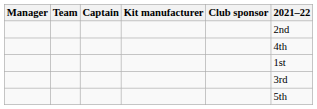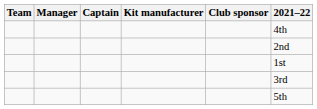columns swapped: (65, 12) <-> (27, 12)
(281, 29) 2nd -> (280, 29) 4th
(280, 46) 4th -> (281, 46) 2nd
